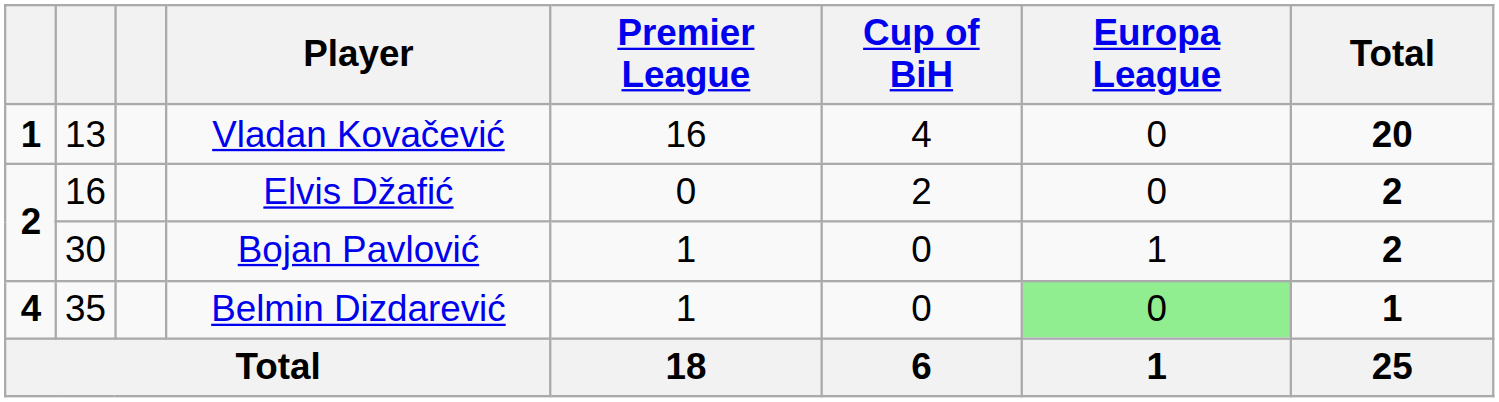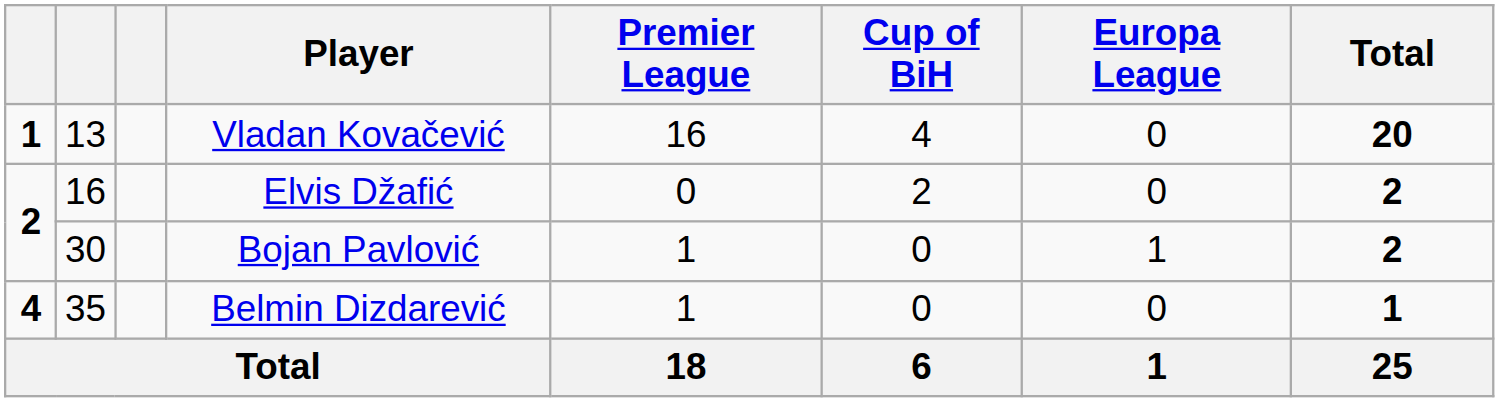(1157, 308) lightgreen background -> (1157, 308) no background
